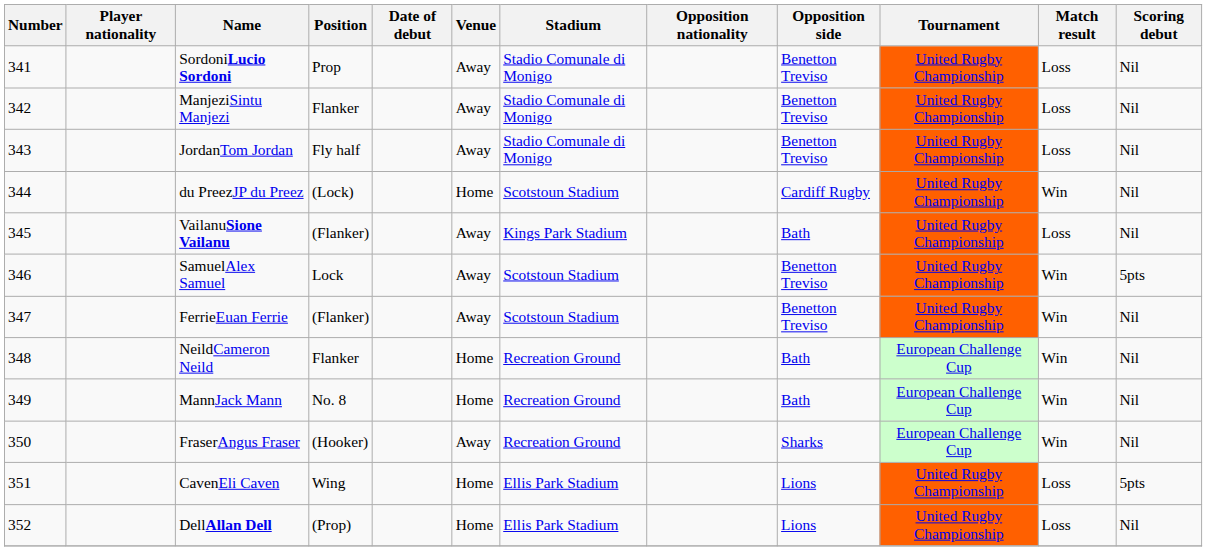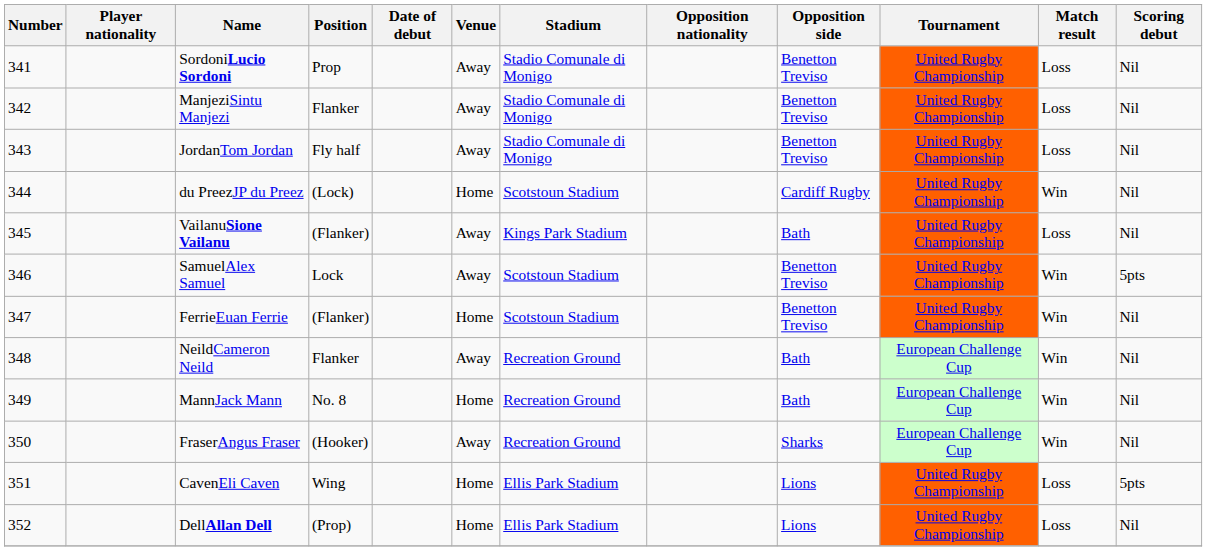(473, 316) Away -> (474, 316) Home
(474, 358) Home -> (473, 358) Away
